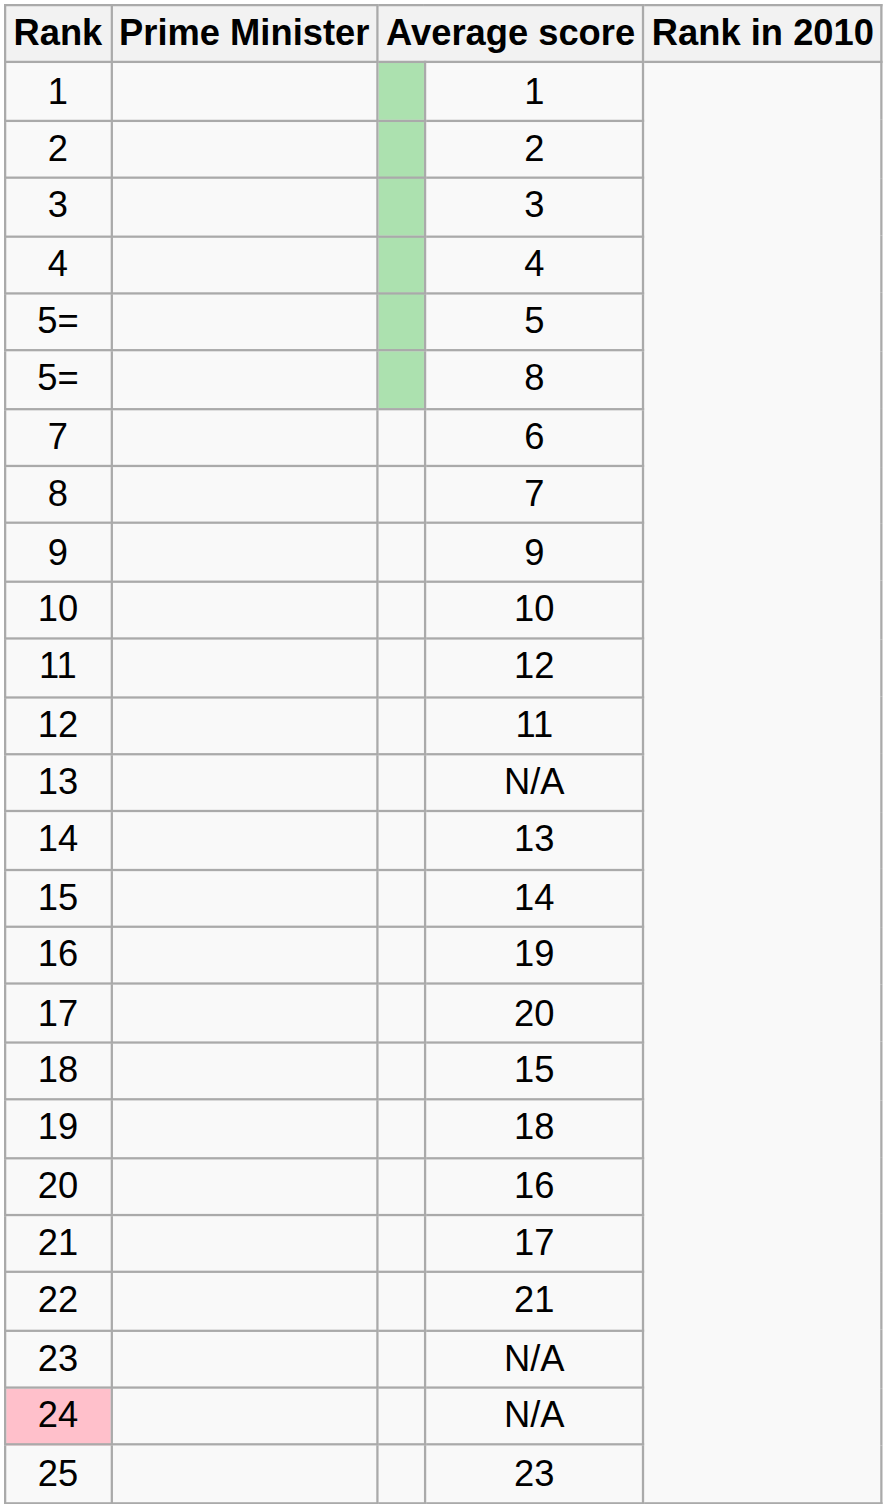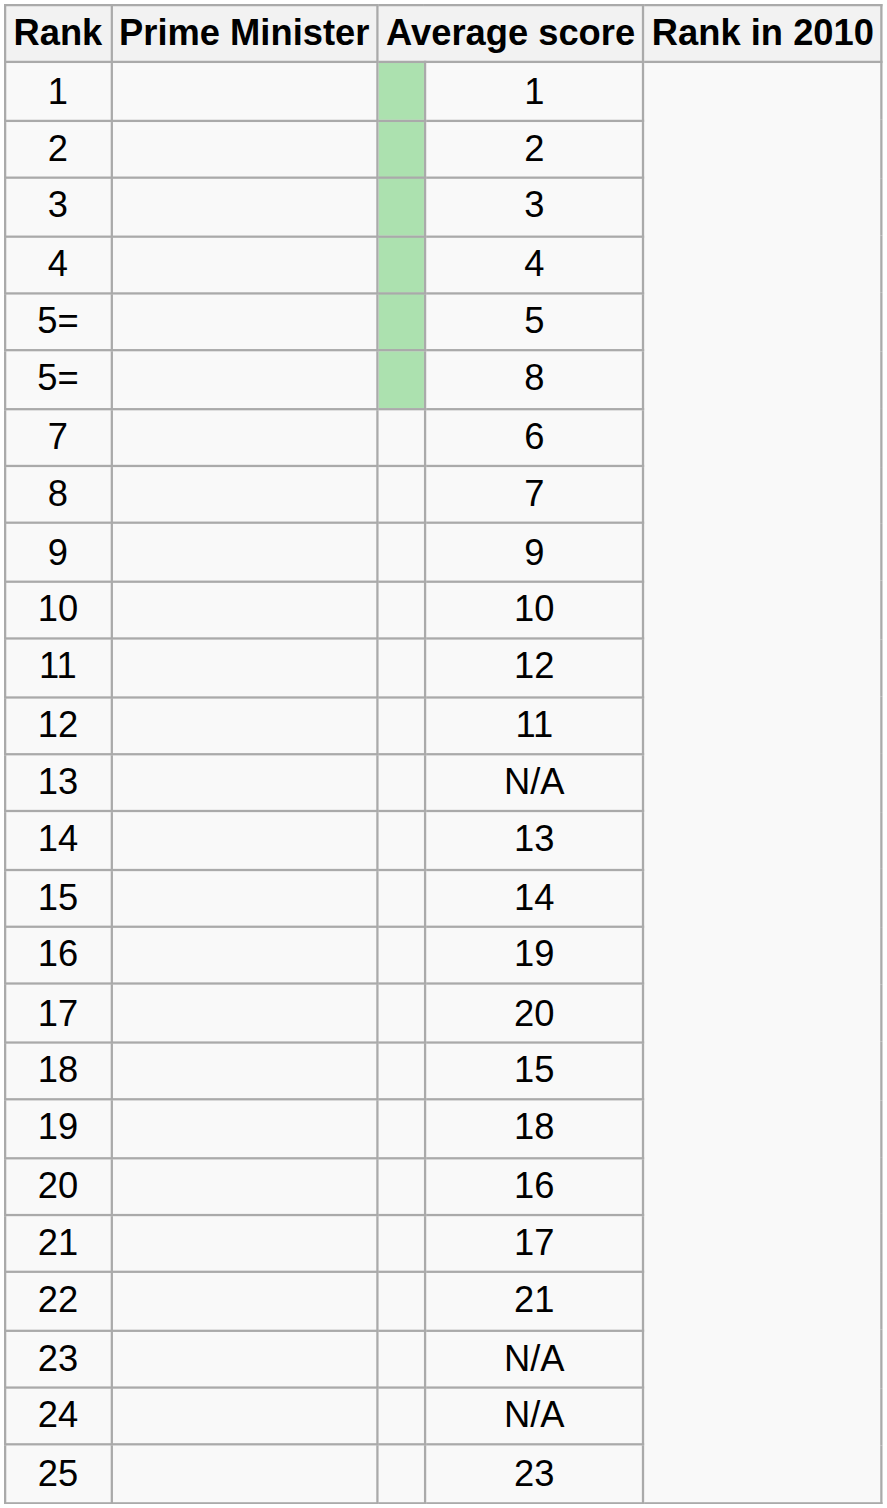(58, 1415) pink background -> (58, 1415) no background
